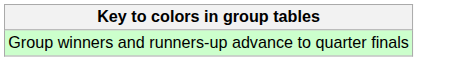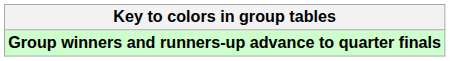(209, 42) normal -> (225, 42) bold
